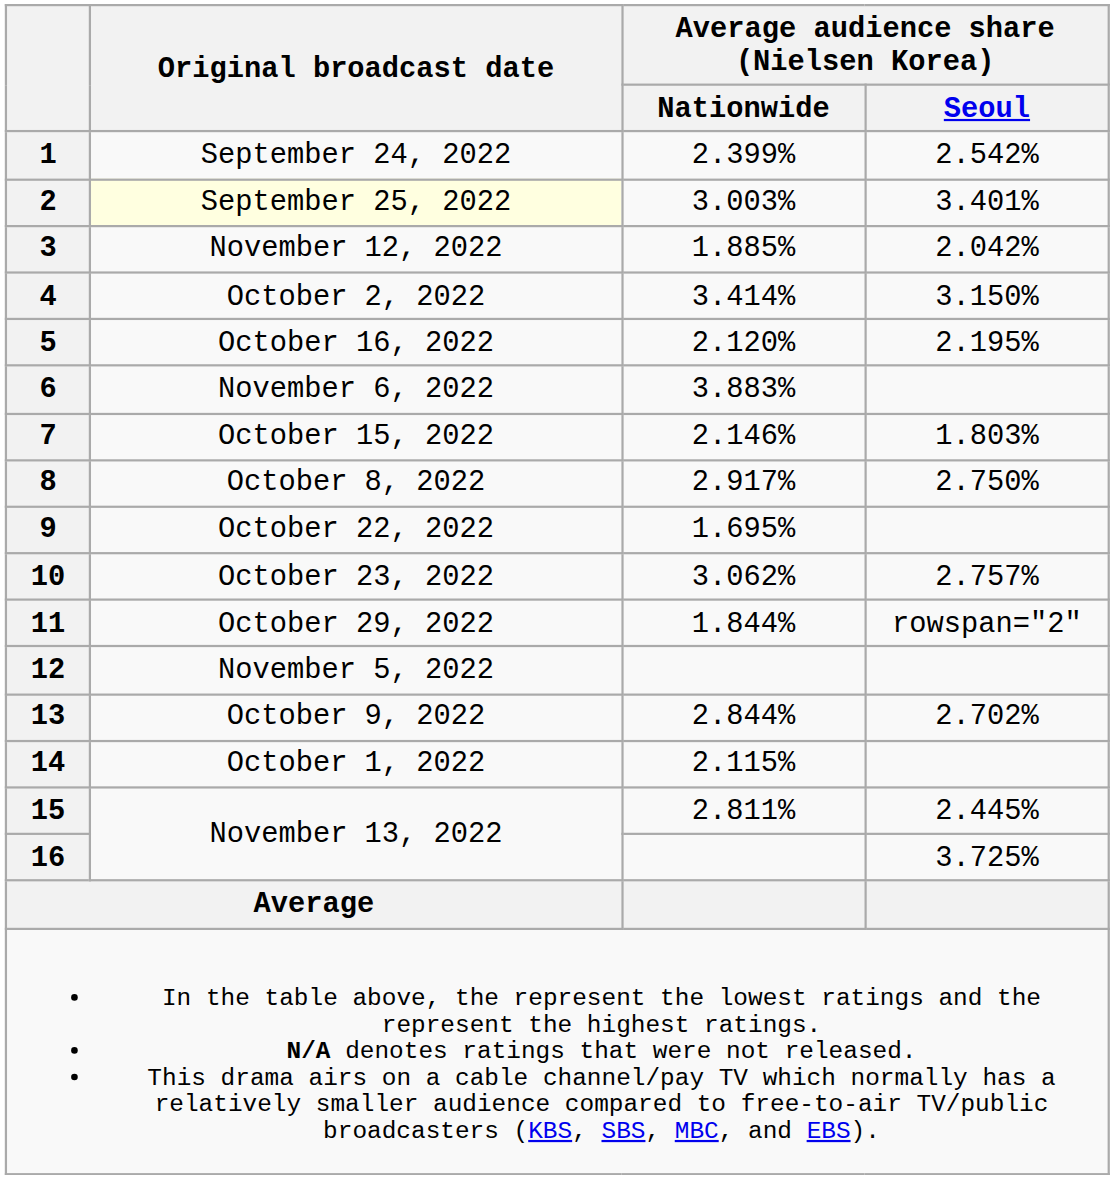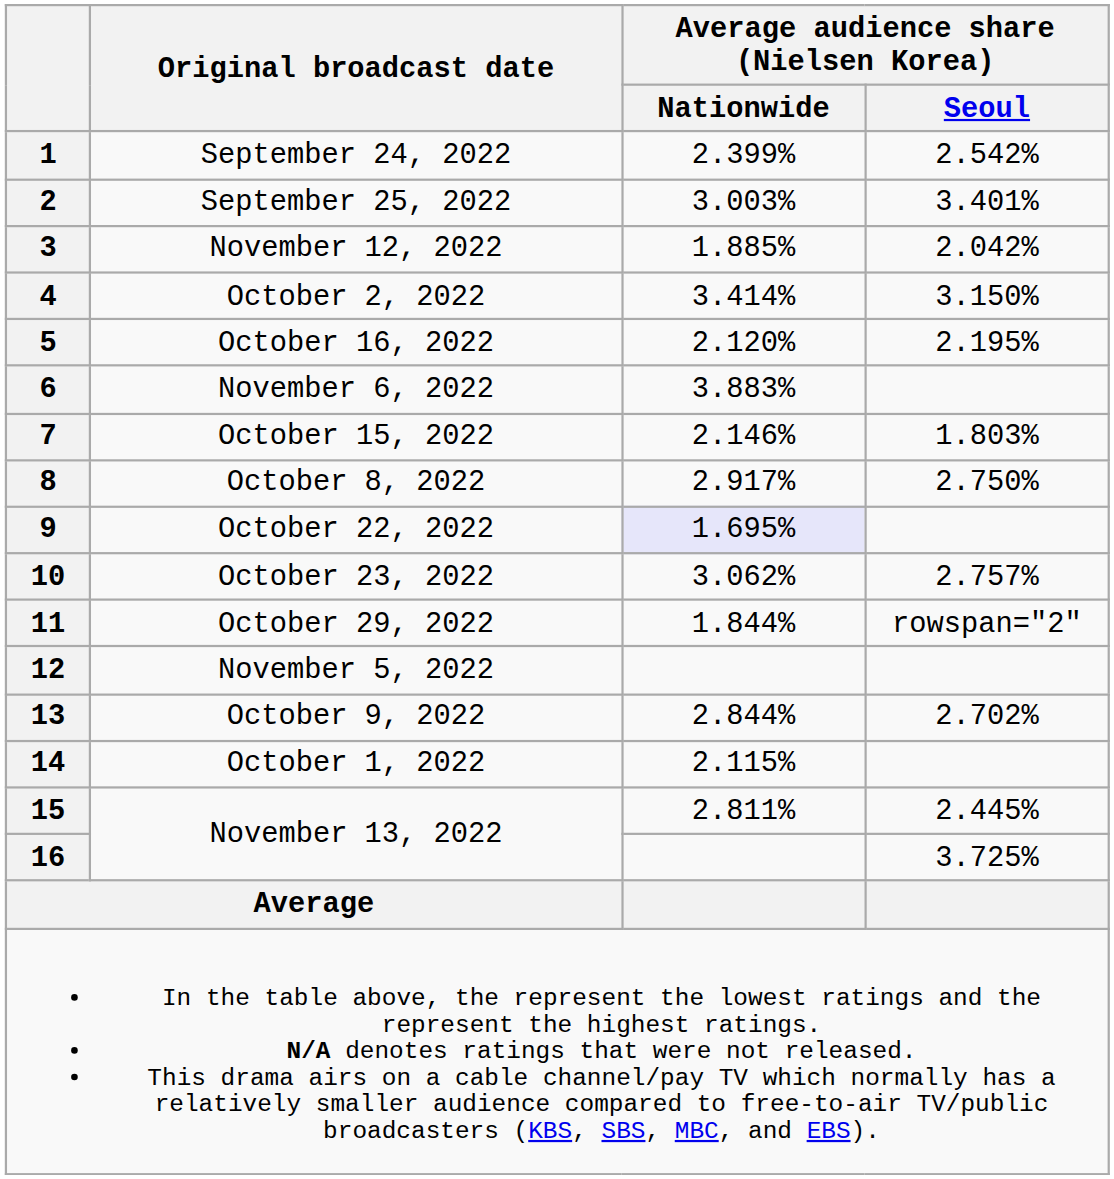(356, 202) lightyellow background -> (356, 202) no background
(743, 530) no background -> (743, 530) lavender background
